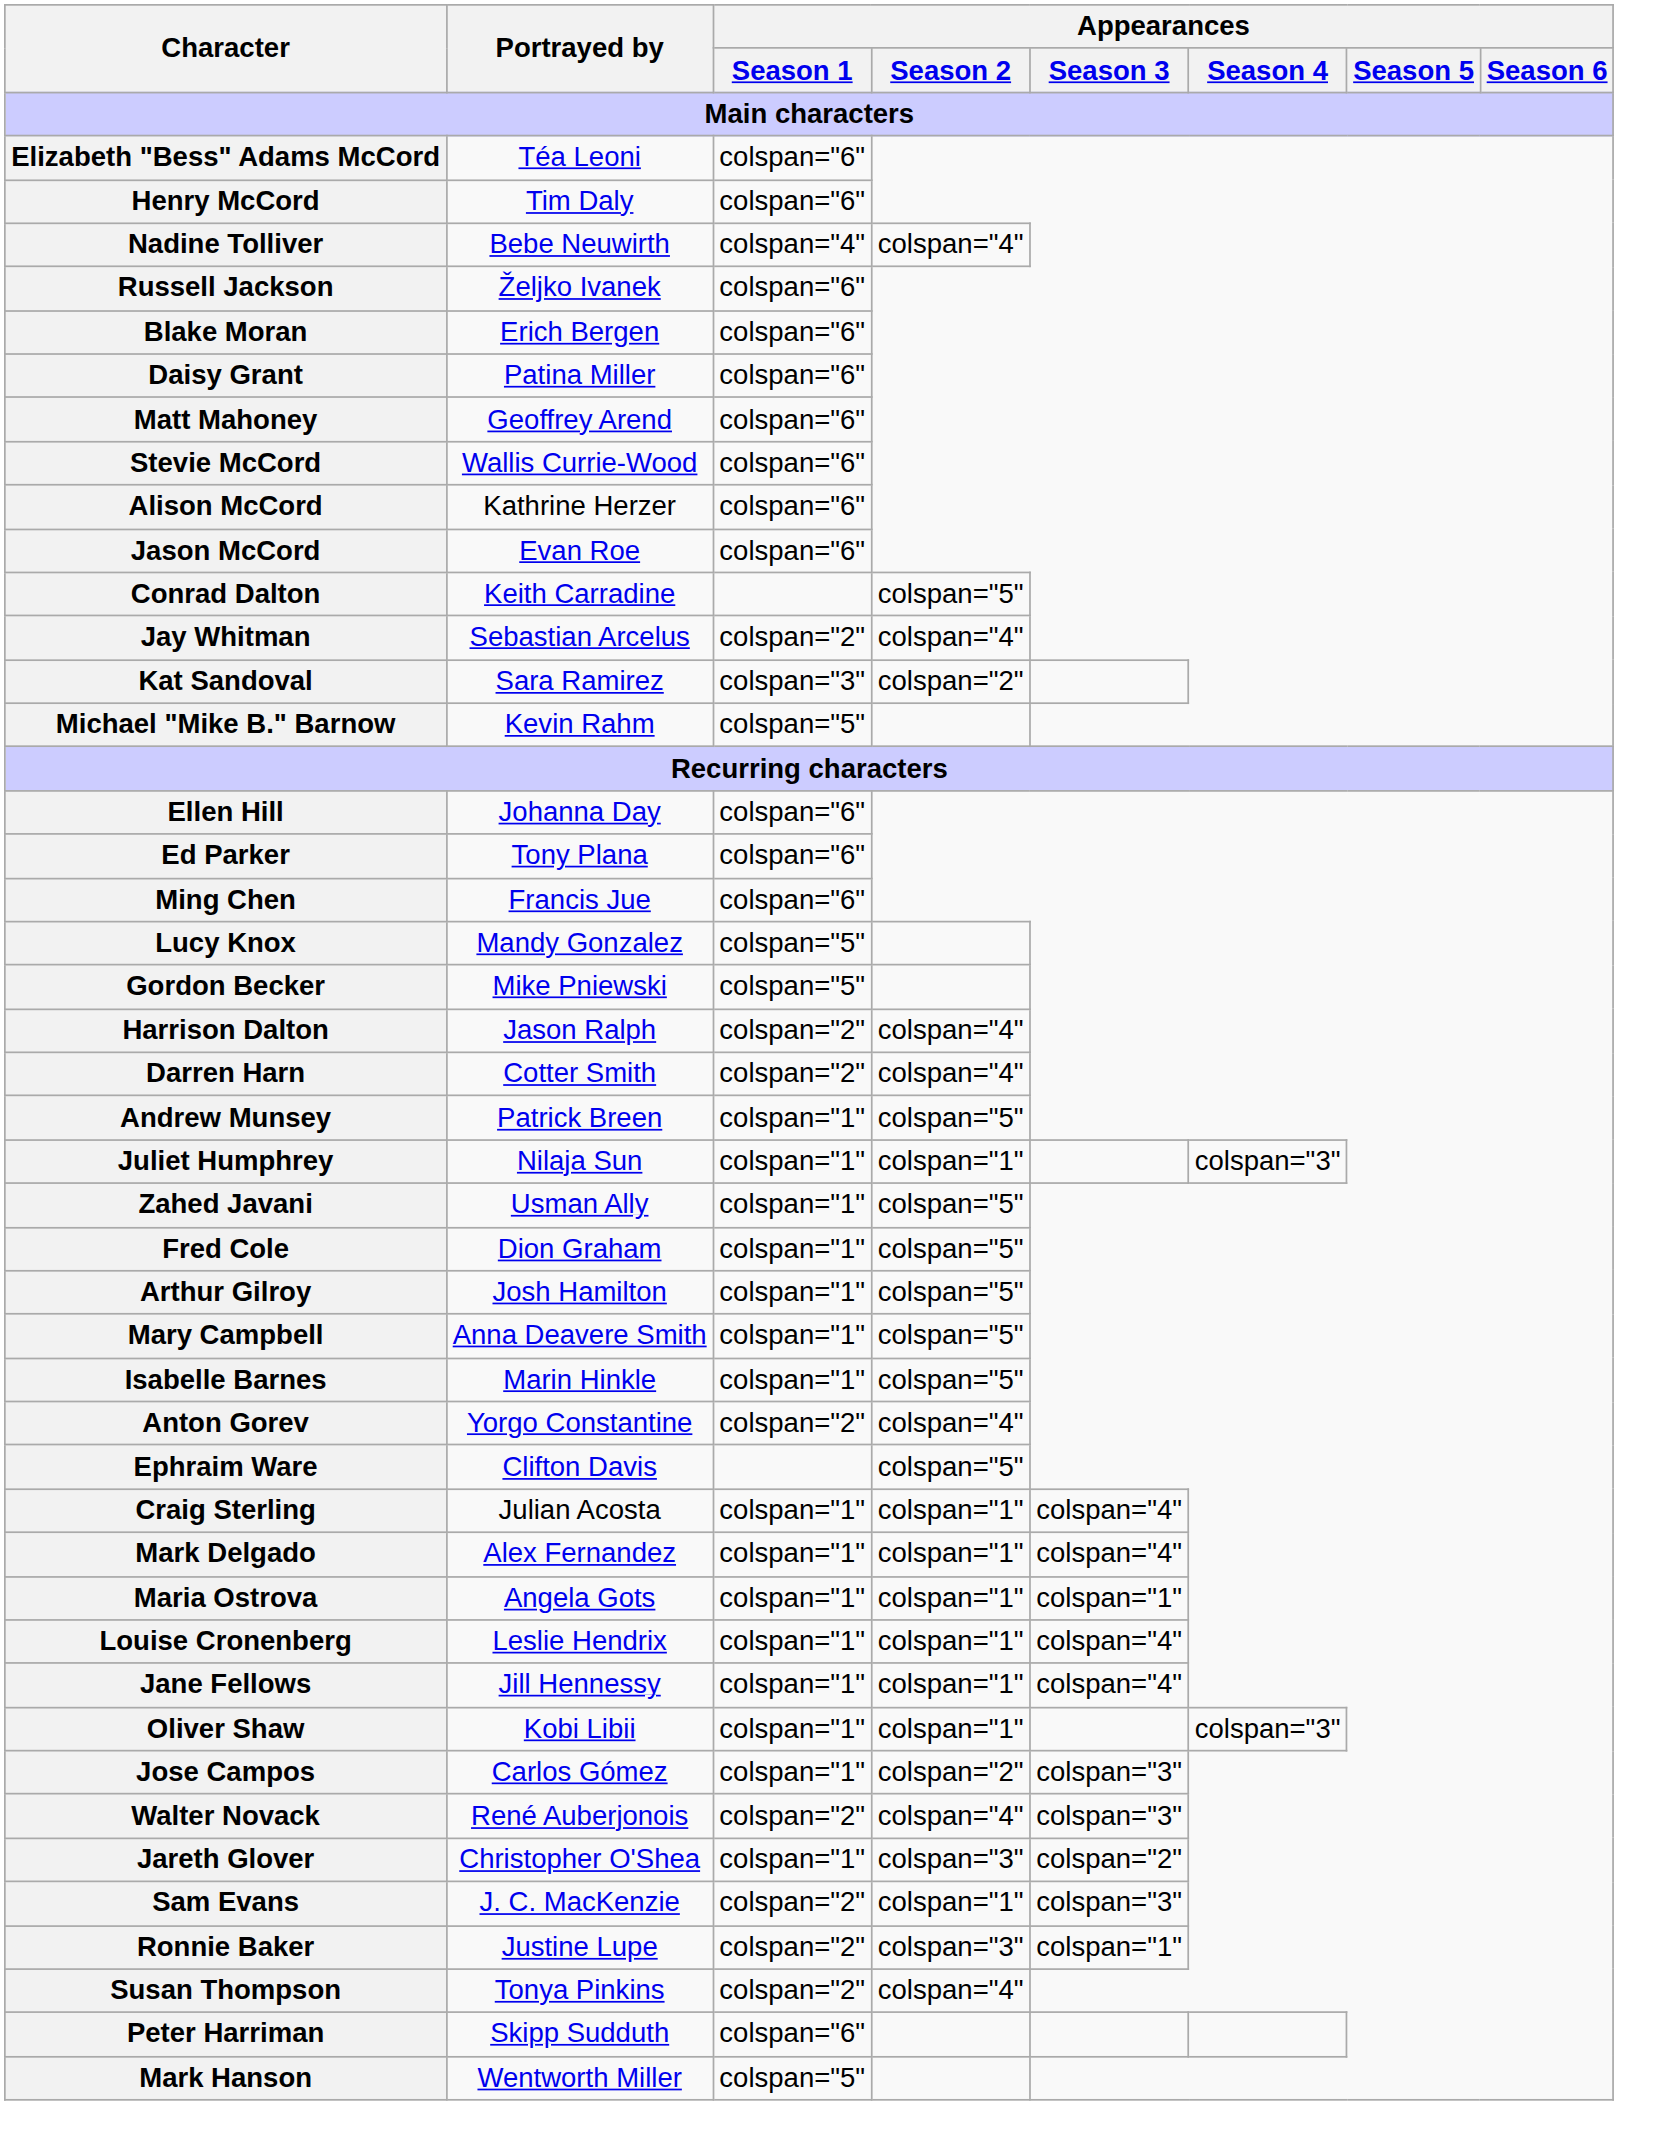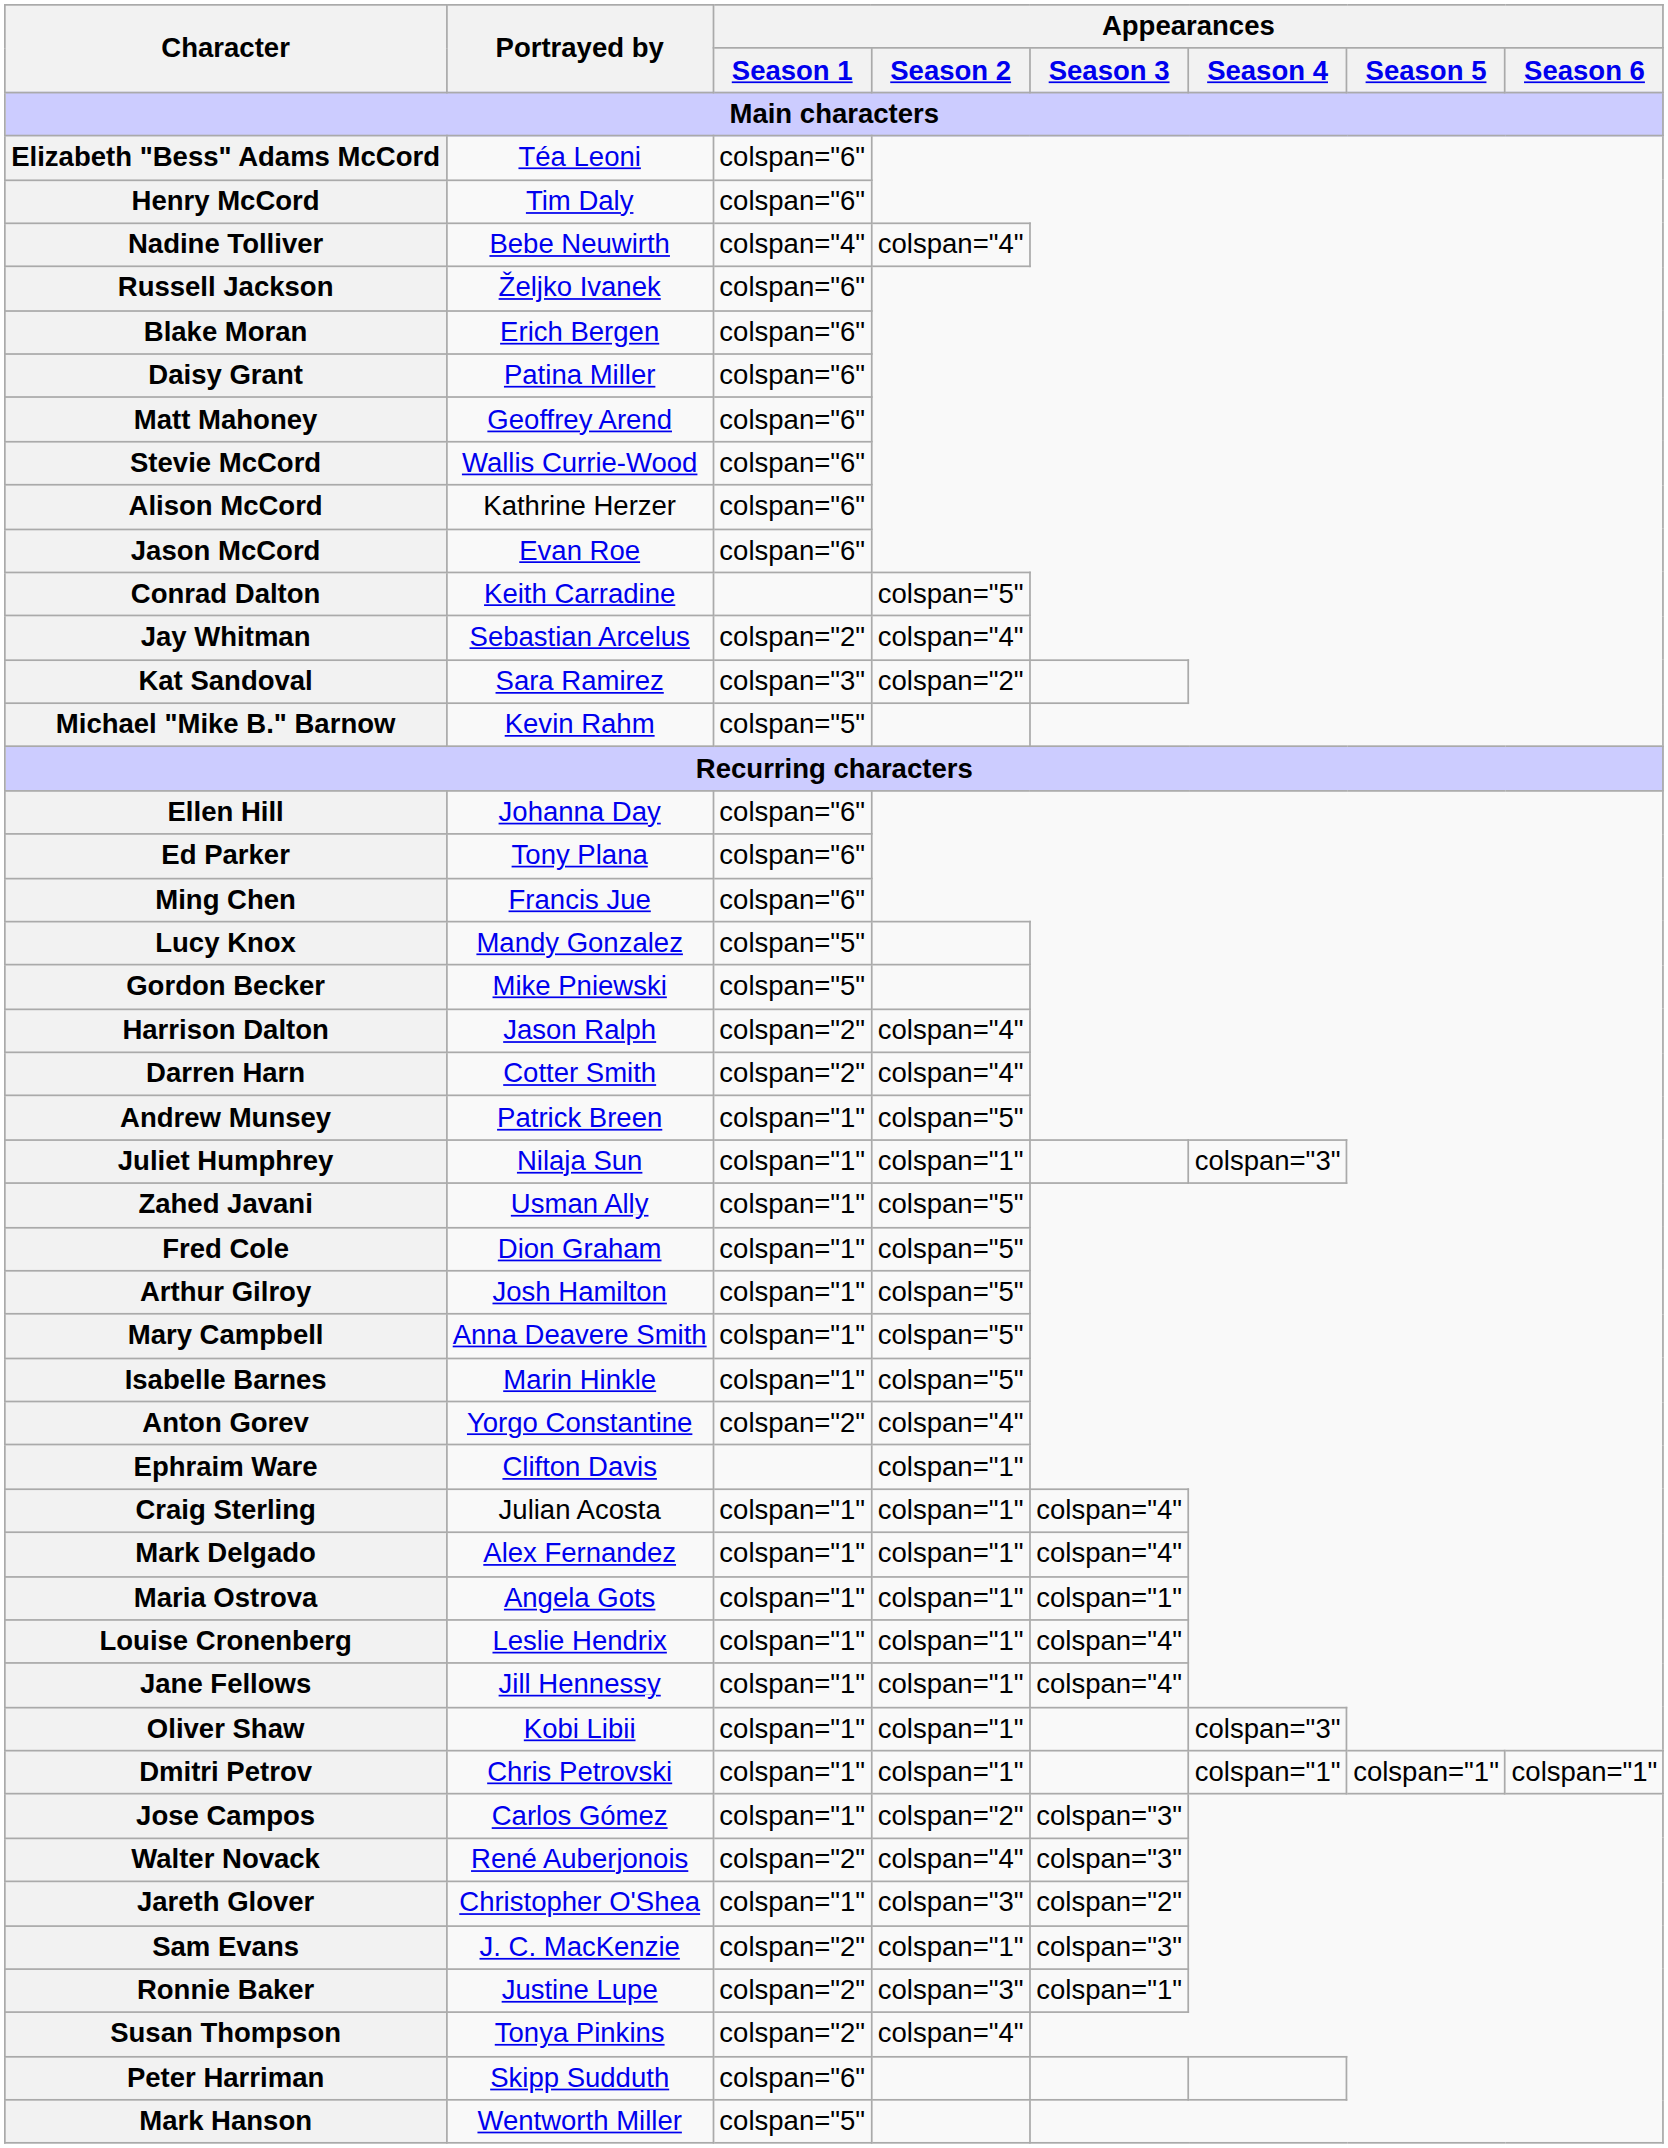(951, 1466) colspan="5" -> (951, 1466) colspan="1"
+ row: (226, 1772)
